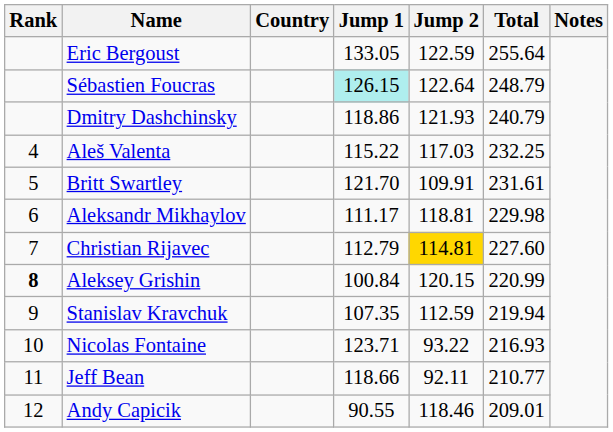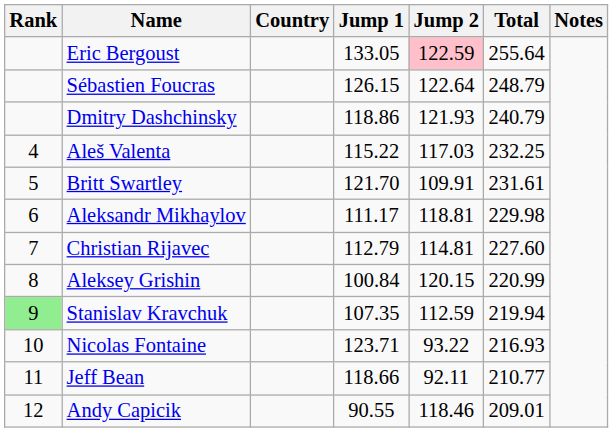(446, 53) no background -> (446, 53) pink background
(371, 85) paleturquoise background -> (371, 85) no background
(446, 248) gold background -> (446, 248) no background
(33, 280) bold -> (33, 280) normal
(33, 313) no background -> (33, 313) lightgreen background
